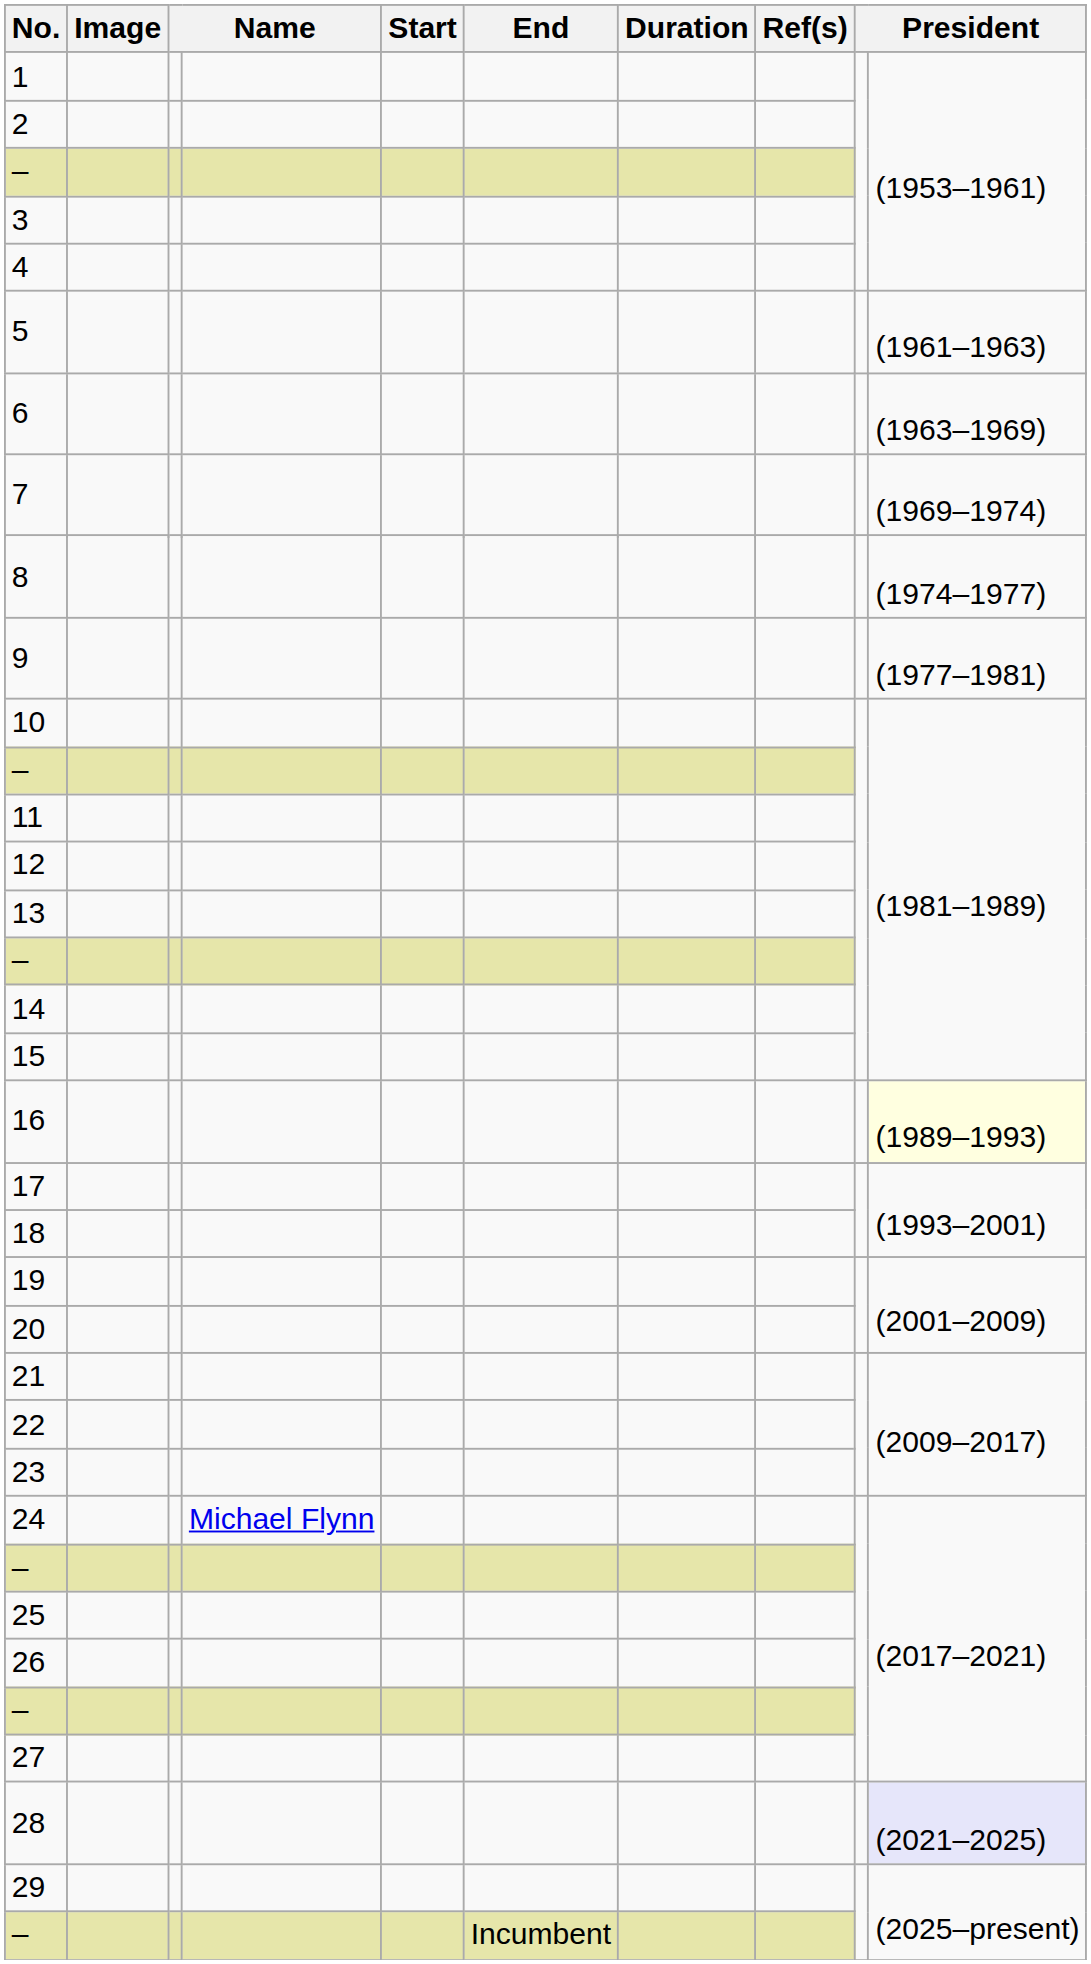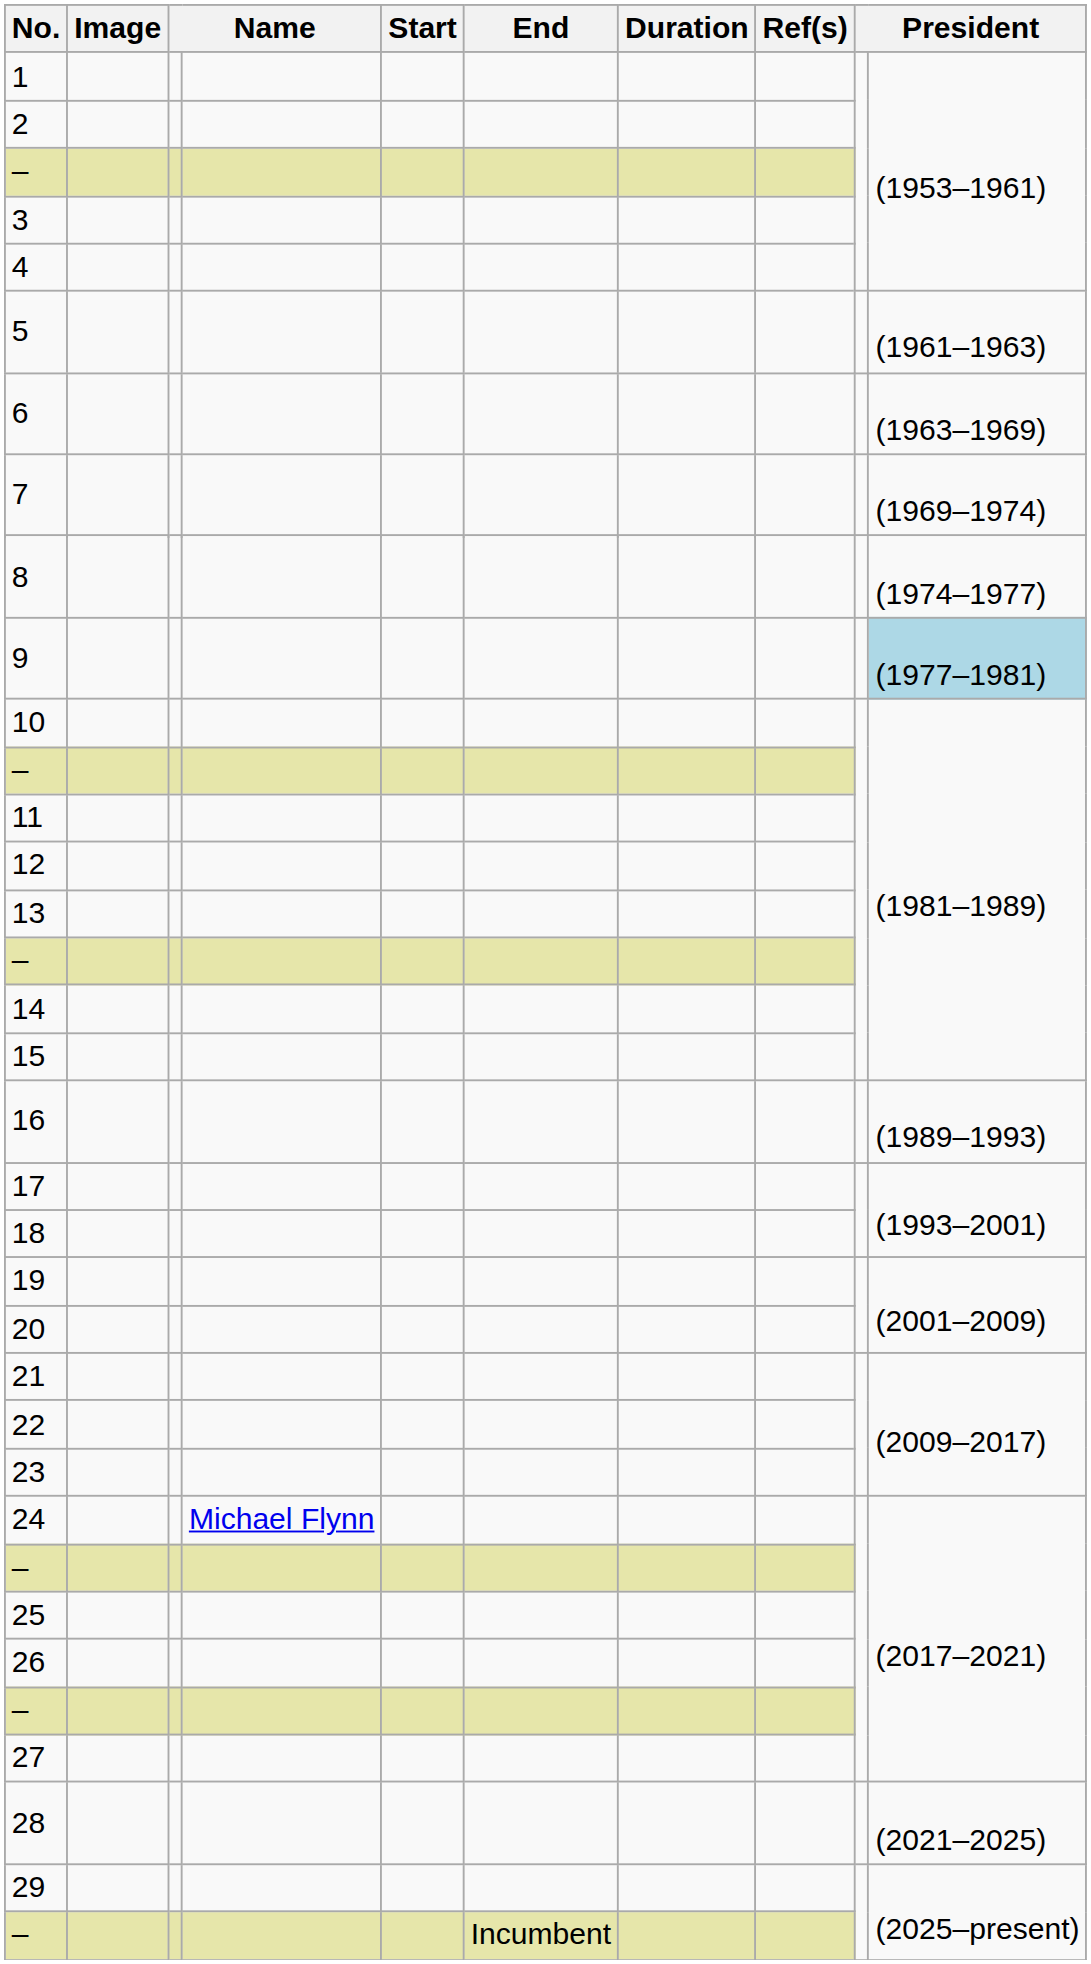(961, 674) no background -> (961, 674) lightblue background
(961, 1137) lightyellow background -> (961, 1137) no background
(961, 1839) lavender background -> (961, 1839) no background
